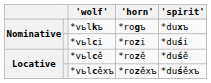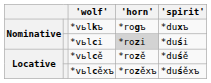(132, 41) no background -> (132, 41) lightgrey background
